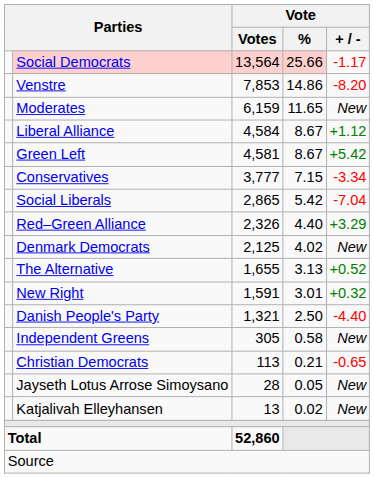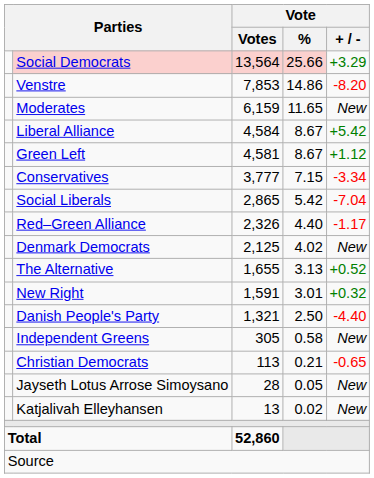(350, 62) -1.17 -> (348, 62) +3.29
(348, 131) +1.12 -> (348, 131) +5.42
(348, 154) +5.42 -> (348, 154) +1.12
(348, 223) +3.29 -> (350, 223) -1.17
